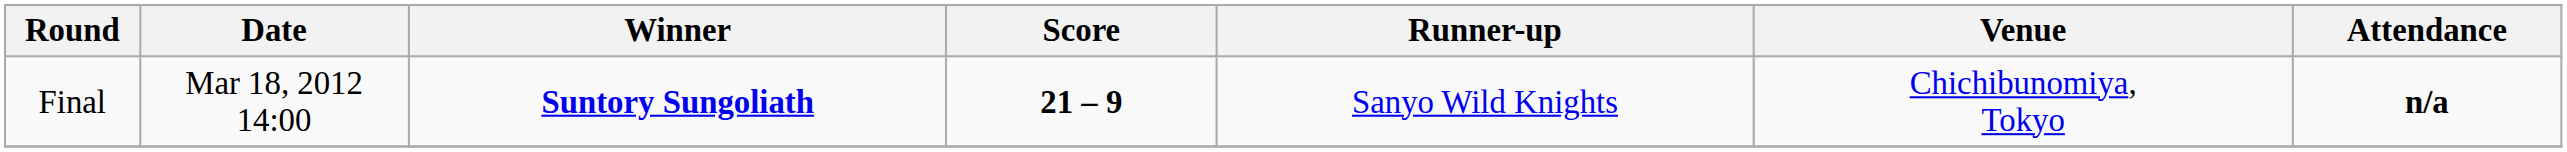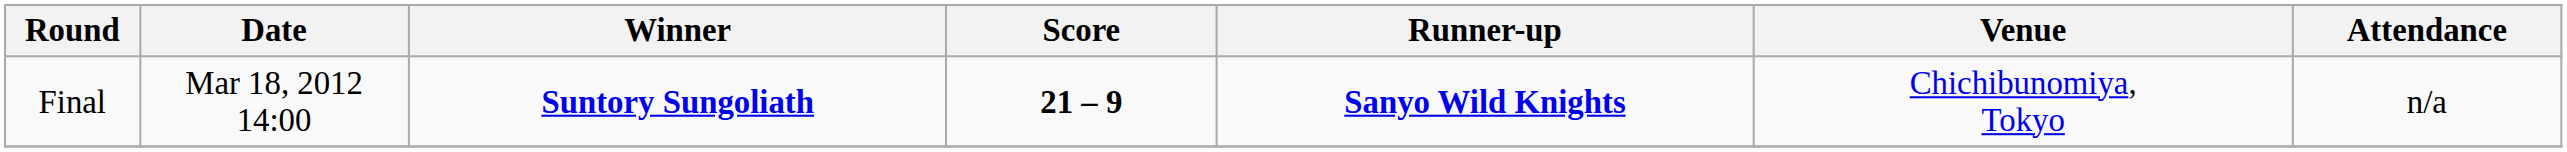(1485, 100) normal -> (1485, 100) bold
(2427, 100) bold -> (2427, 100) normal
